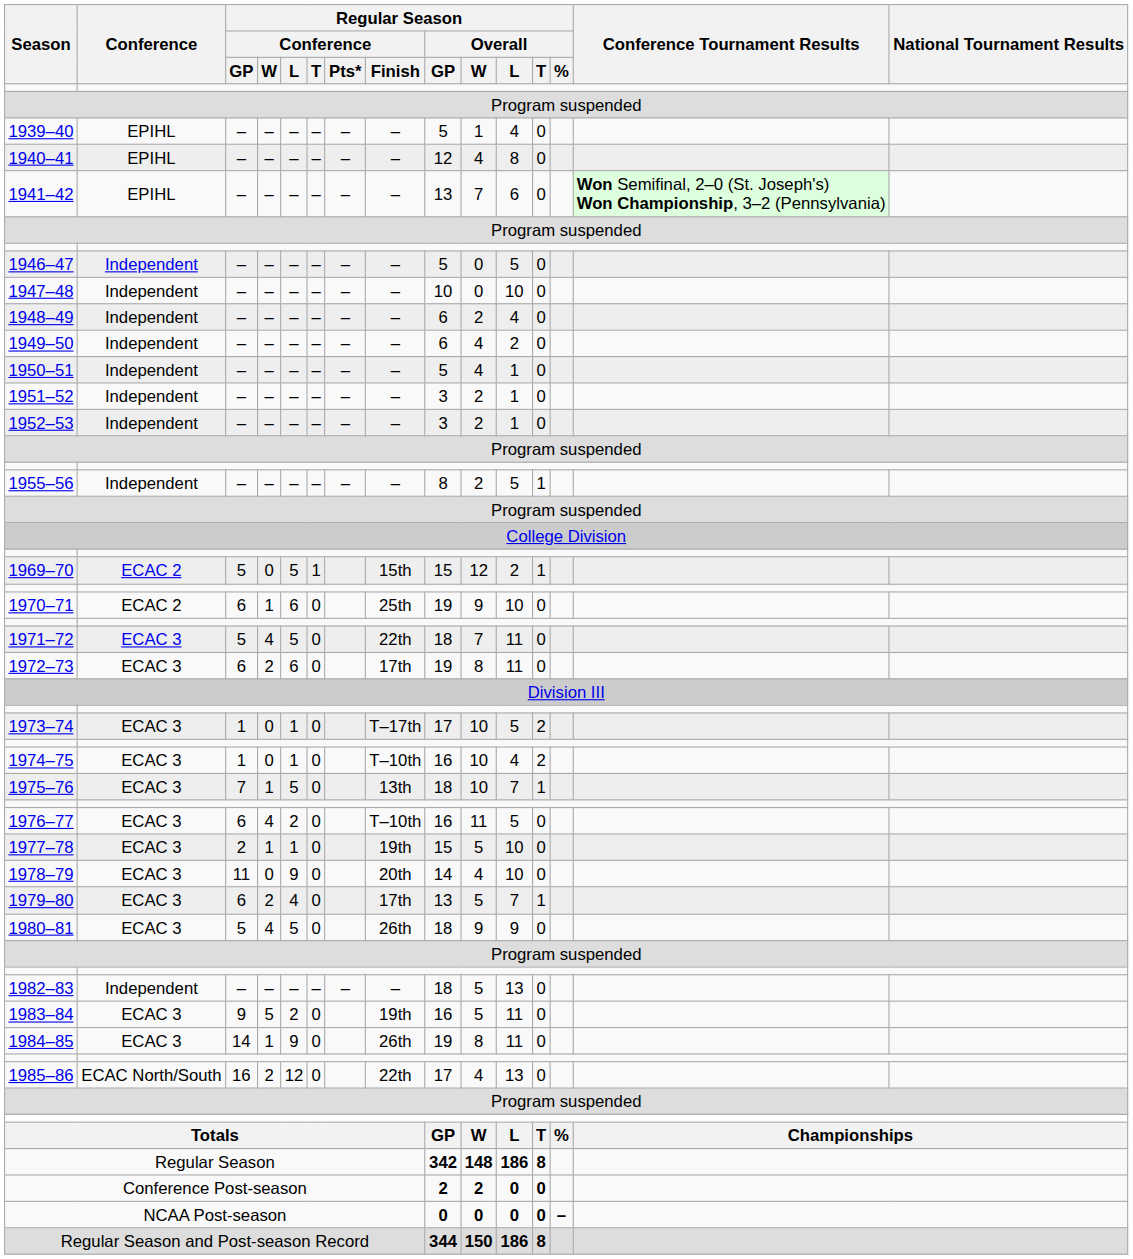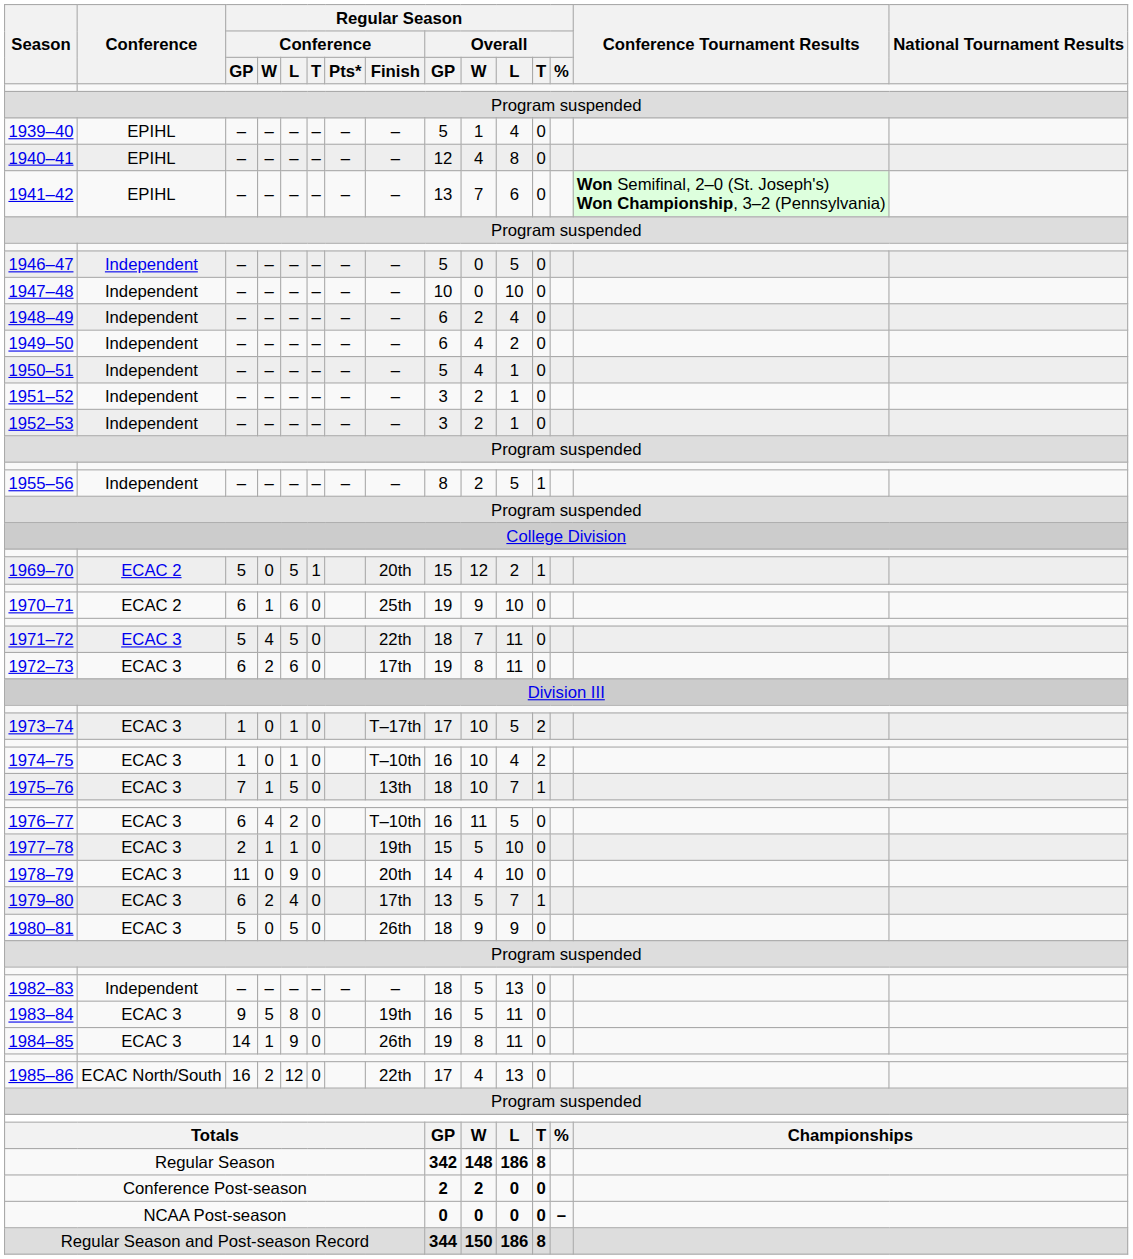(395, 571) 15th -> (395, 571) 20th
(269, 927) 4 -> (269, 927) 0
(294, 1014) 2 -> (294, 1014) 8
